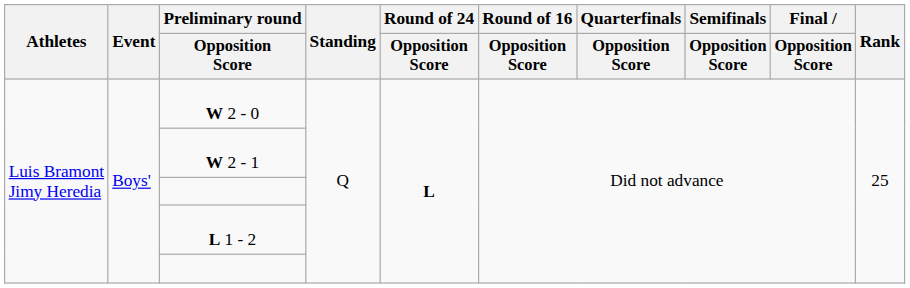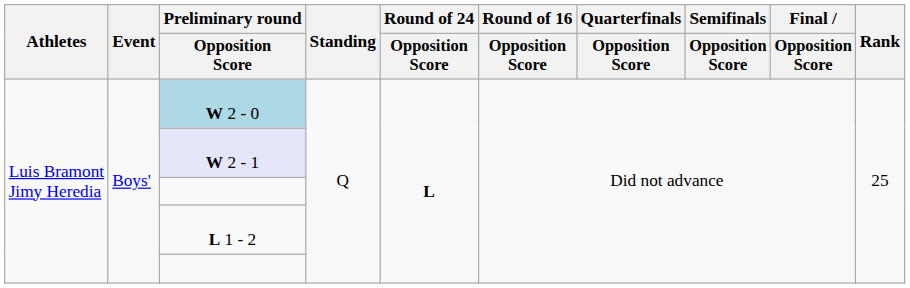(232, 114) no background -> (232, 114) lightblue background
(232, 163) no background -> (232, 163) lavender background
